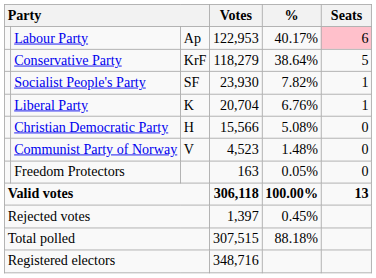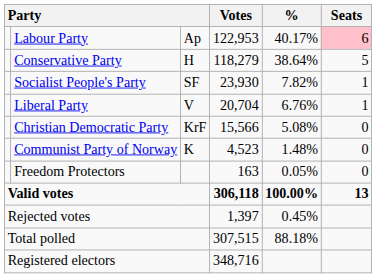(195, 60) KrF -> (189, 60) H
(189, 104) K -> (189, 104) V
(189, 127) H -> (195, 127) KrF
(189, 149) V -> (189, 149) K
